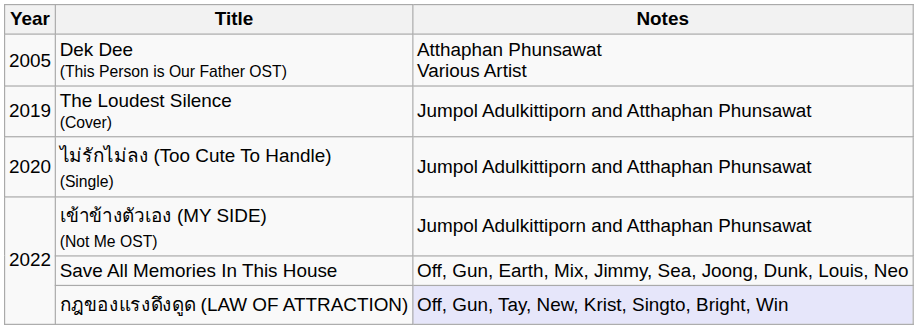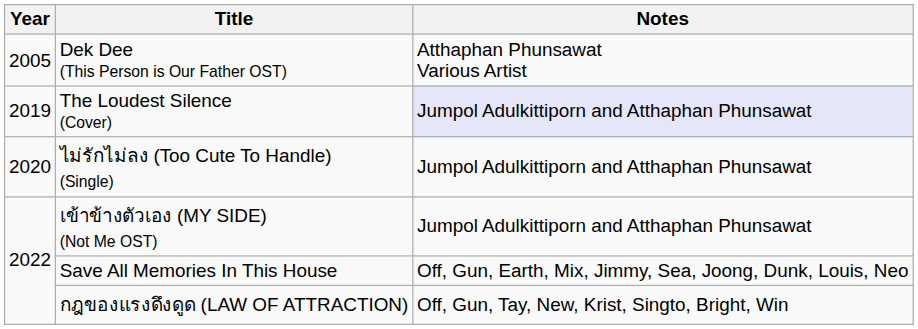(614, 111) no background -> (614, 111) lavender background
(603, 304) lavender background -> (603, 304) no background
